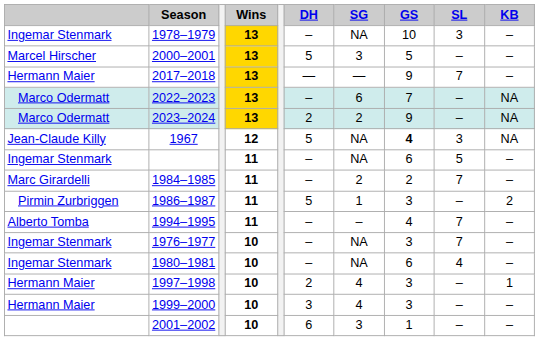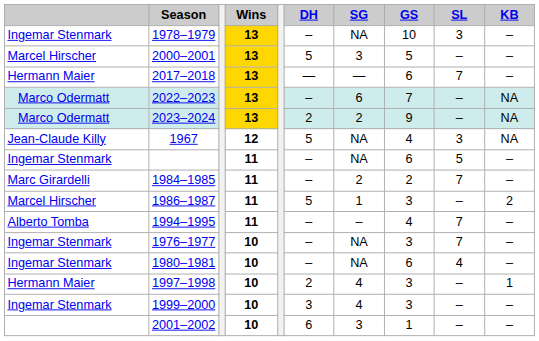(409, 76) 9 -> (409, 76) 6
(409, 138) bold -> (409, 138) normal
(63, 200) Pirmin Zurbriggen -> (52, 200) Marcel Hirscher
(51, 304) Hermann Maier -> (59, 304) Ingemar Stenmark
